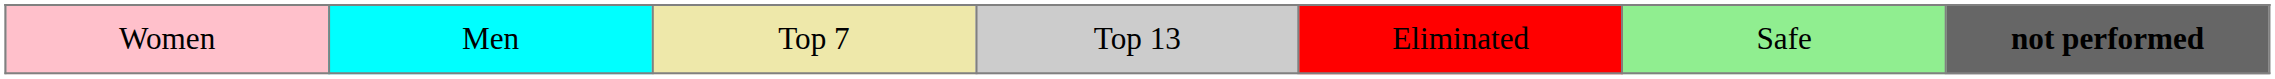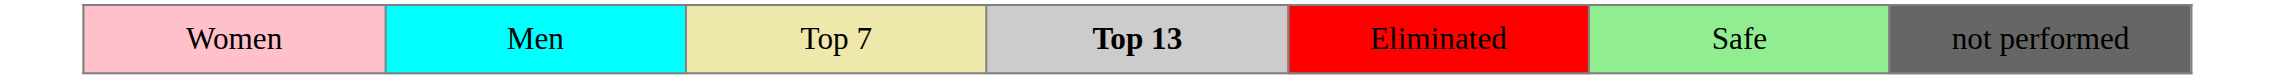(1137, 38) normal -> (1137, 38) bold
(2108, 38) bold -> (2041, 38) normal
